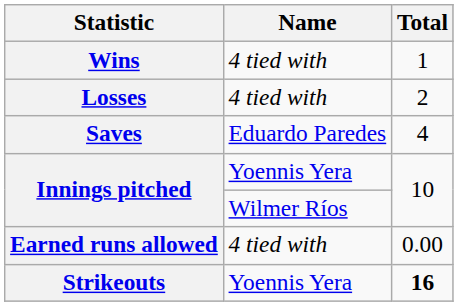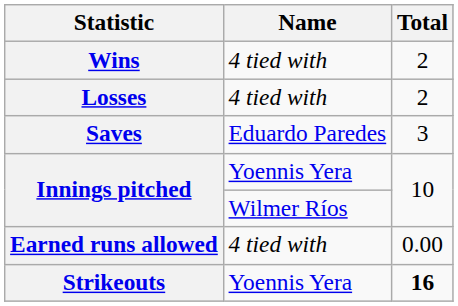(422, 60) 1 -> (422, 60) 2
(422, 134) 4 -> (422, 134) 3
